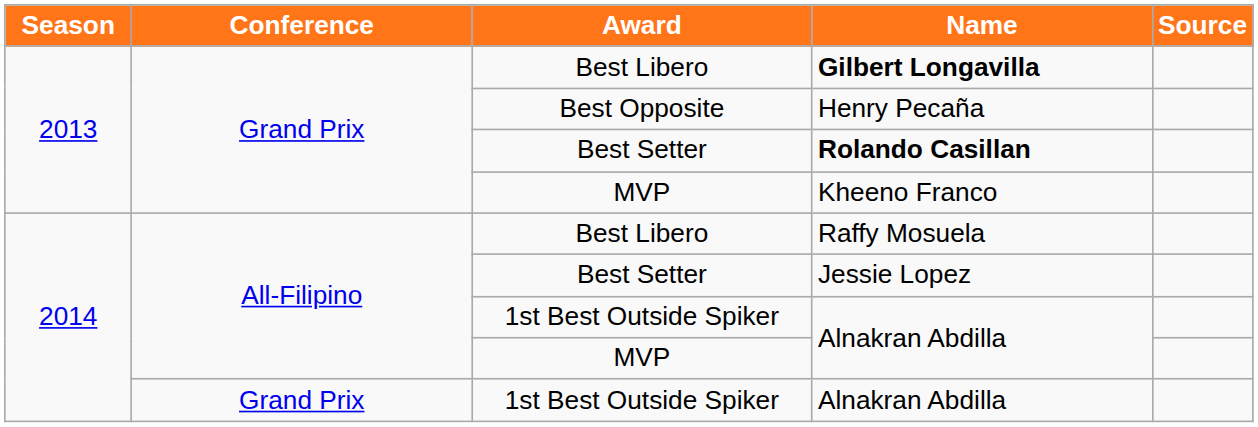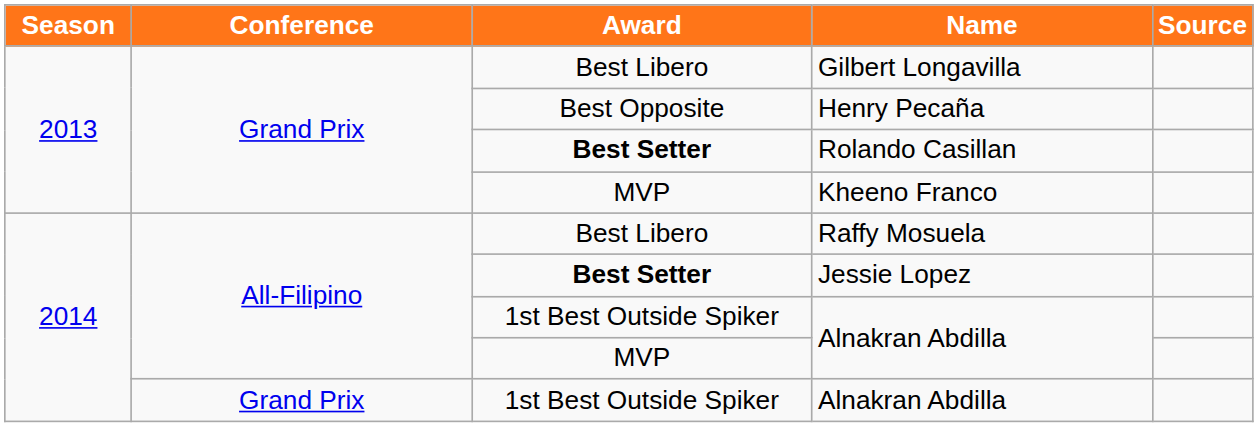(929, 66) bold -> (919, 66) normal
(642, 150) normal -> (642, 150) bold
(924, 150) bold -> (917, 150) normal
(642, 274) normal -> (642, 274) bold
